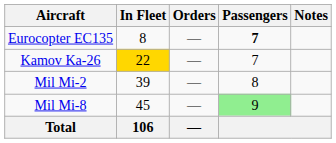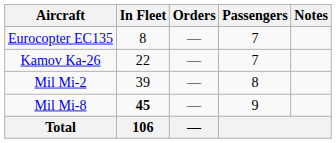(255, 37) bold -> (255, 37) normal
(143, 60) gold background -> (143, 60) no background
(143, 104) normal -> (143, 104) bold
(255, 104) lightgreen background -> (255, 104) no background
